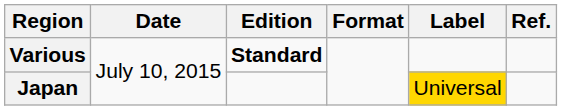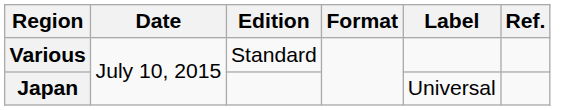(277, 54) bold -> (274, 54) normal
(458, 88) gold background -> (452, 88) no background
